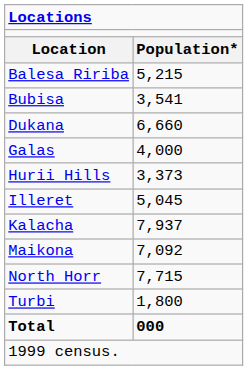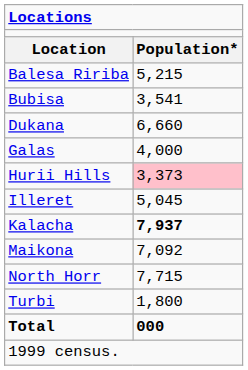(160, 176) no background -> (160, 176) pink background
(160, 226) normal -> (160, 226) bold
